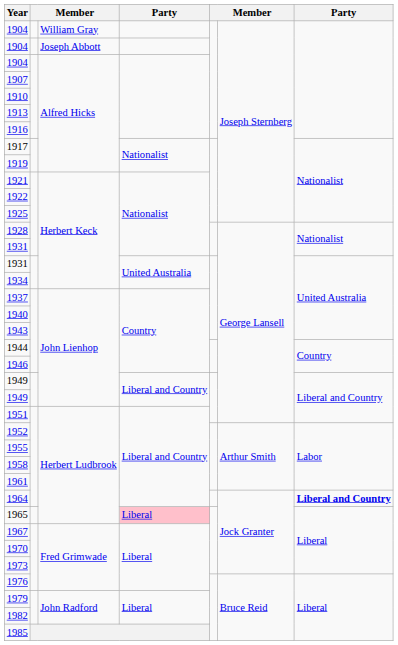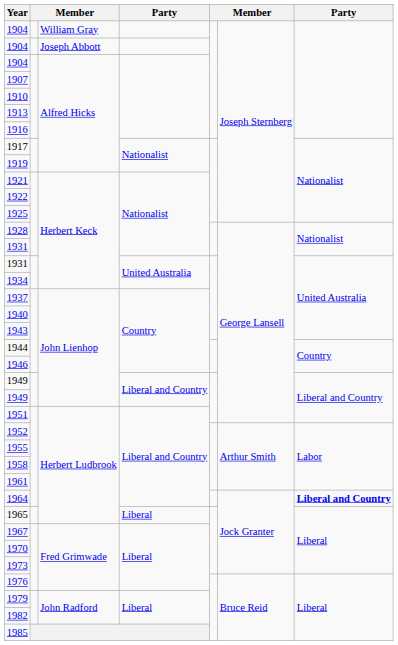(137, 515) pink background -> (137, 515) no background
